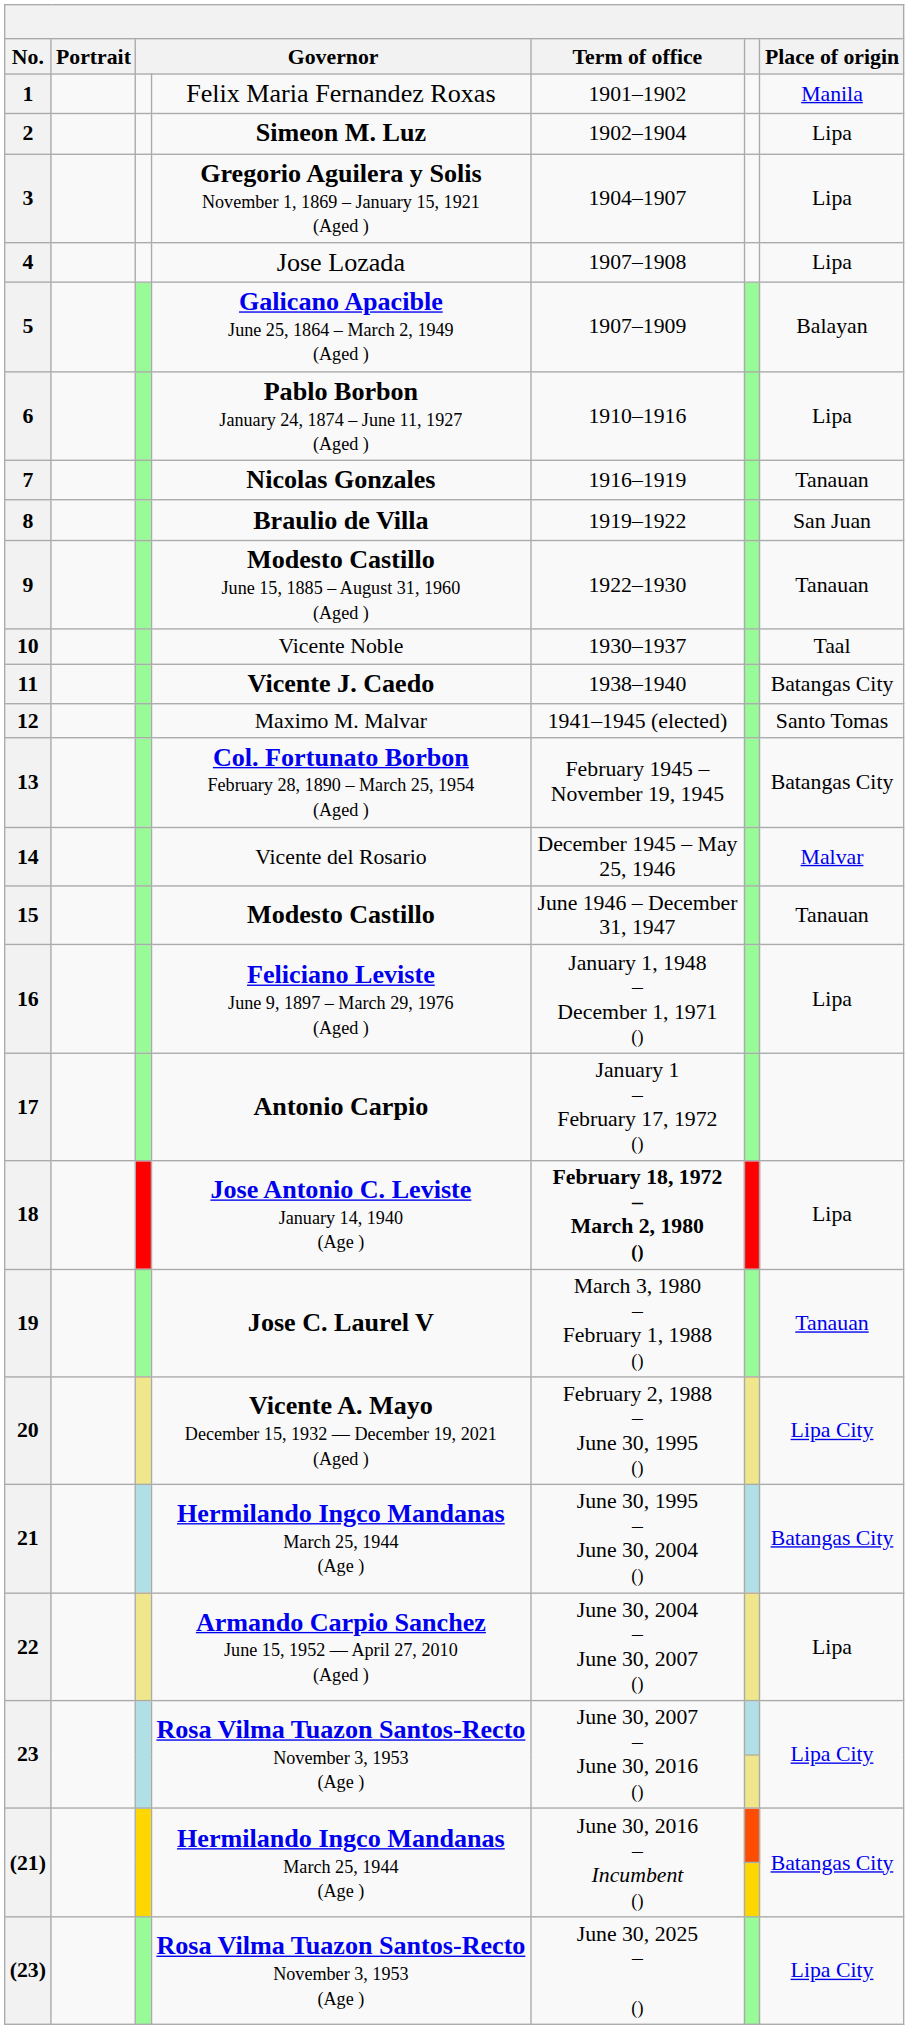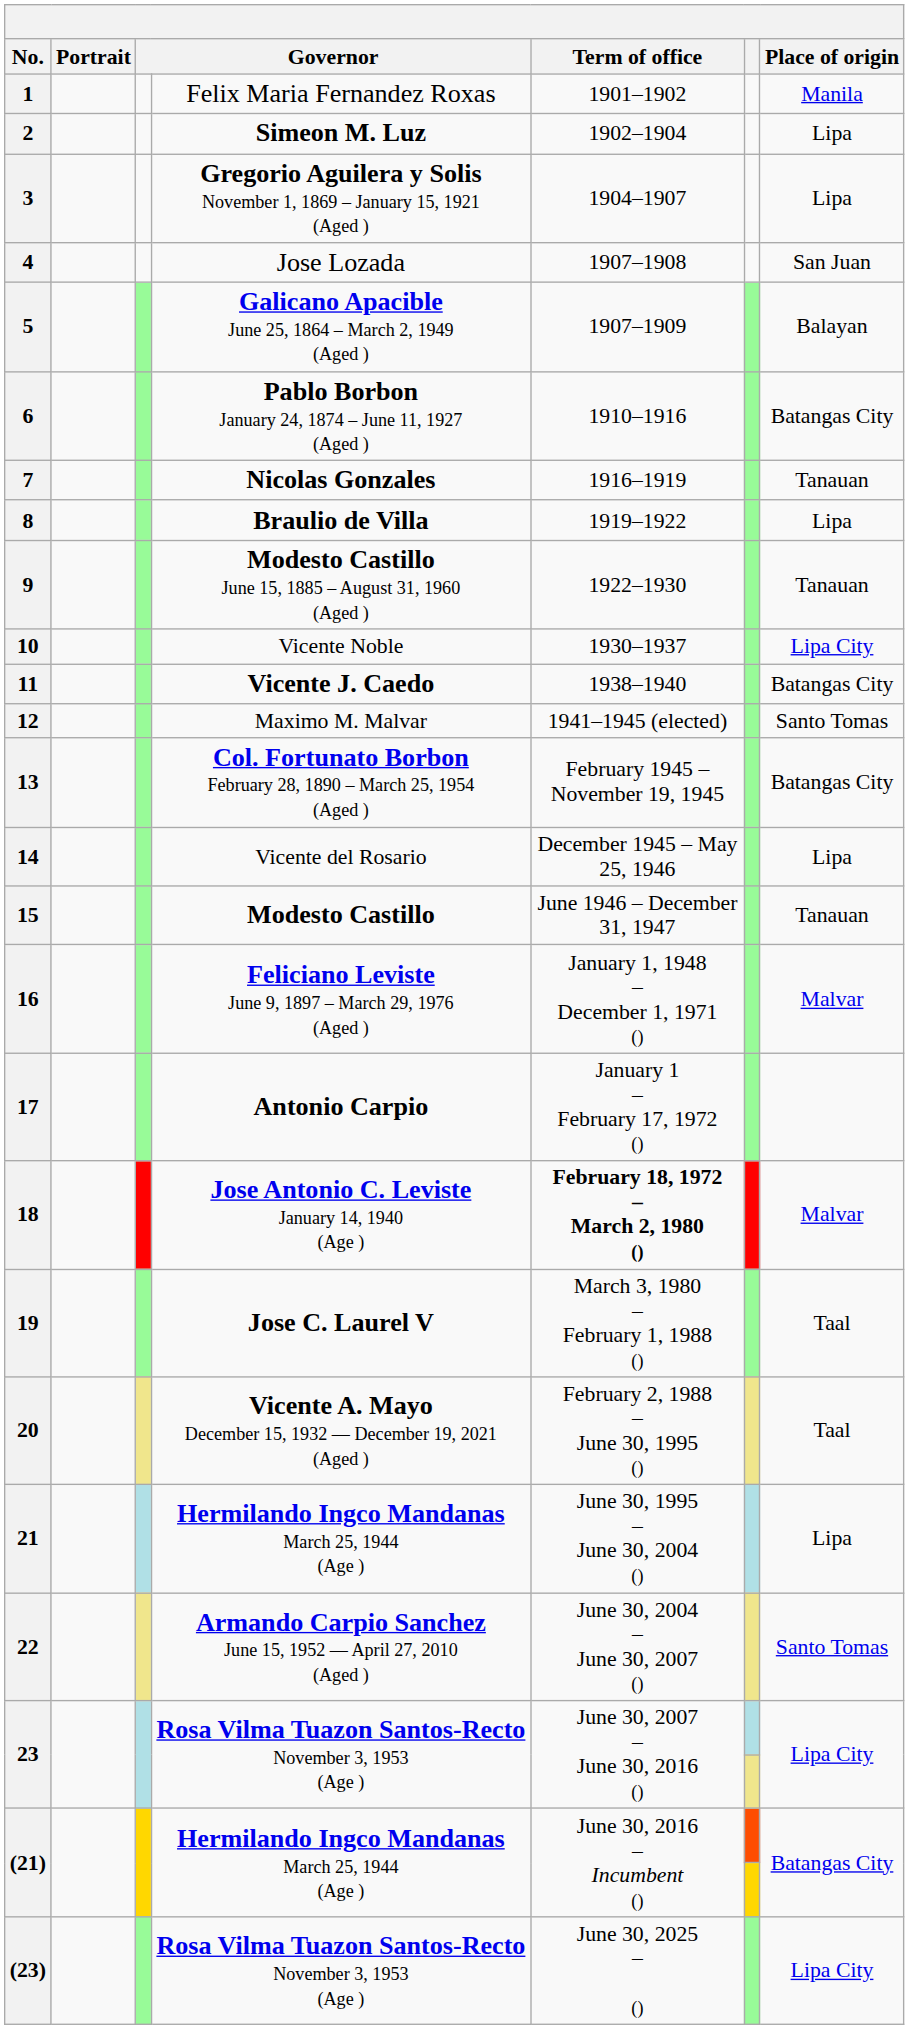(832, 262) Lipa -> (832, 262) San Juan
(832, 415) Lipa -> (832, 415) Batangas City
(832, 520) San Juan -> (832, 520) Lipa
(832, 646) Taal -> (832, 646) Lipa City
(832, 856) Malvar -> (832, 856) Lipa
(832, 998) Lipa -> (832, 998) Malvar
(832, 1214) Lipa -> (832, 1214) Malvar
(832, 1322) Tanauan -> (832, 1322) Taal
(832, 1430) Lipa City -> (832, 1430) Taal
(832, 1538) Batangas City -> (832, 1538) Lipa
(832, 1646) Lipa -> (832, 1646) Santo Tomas
